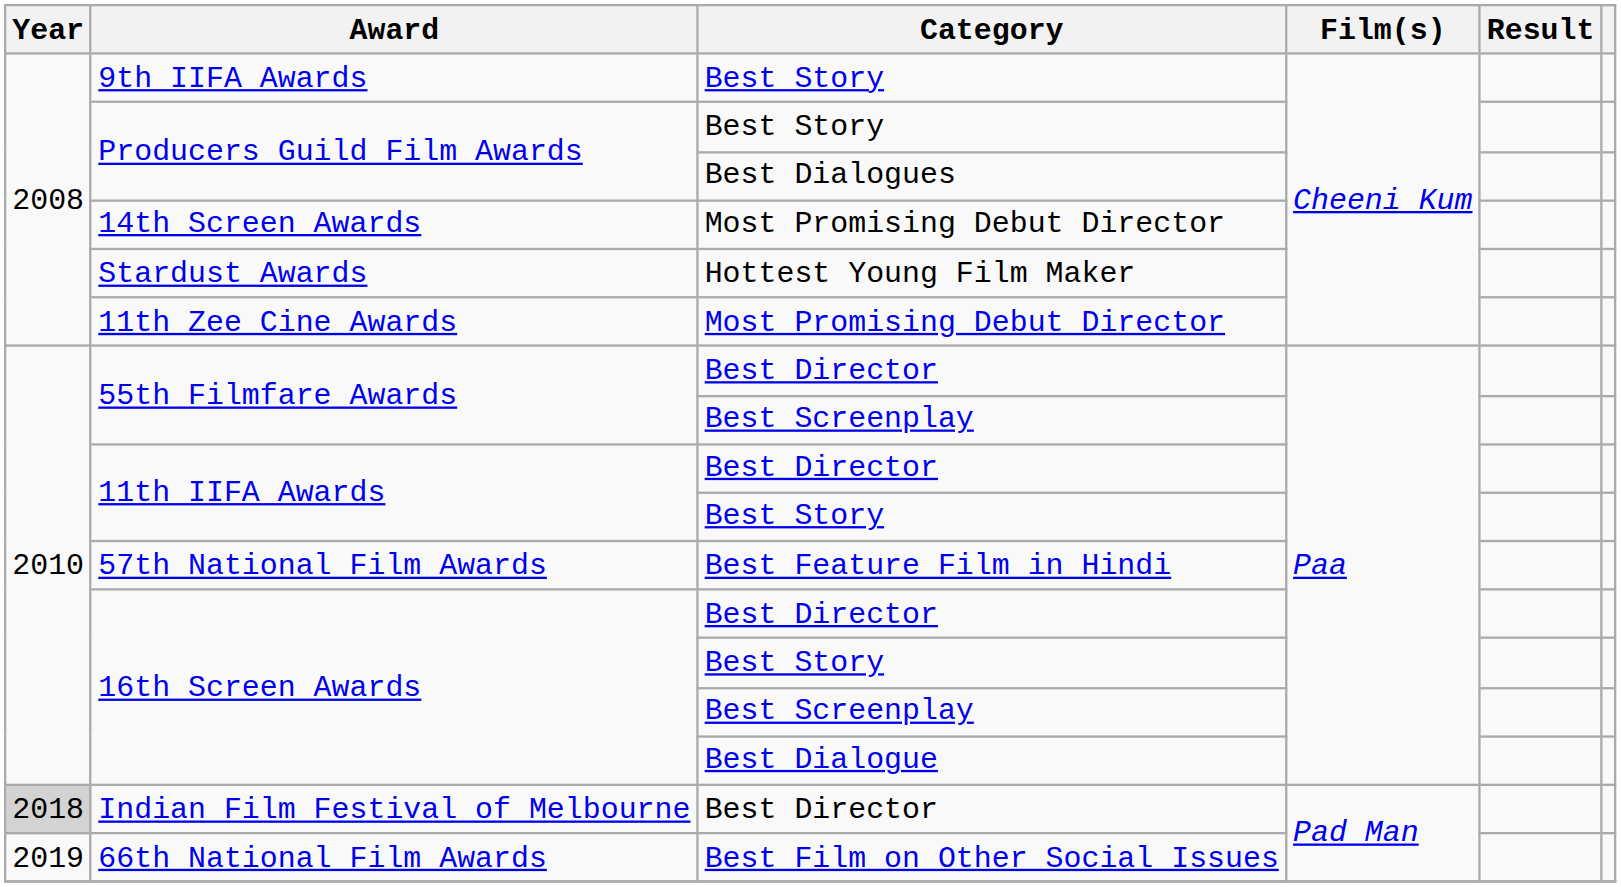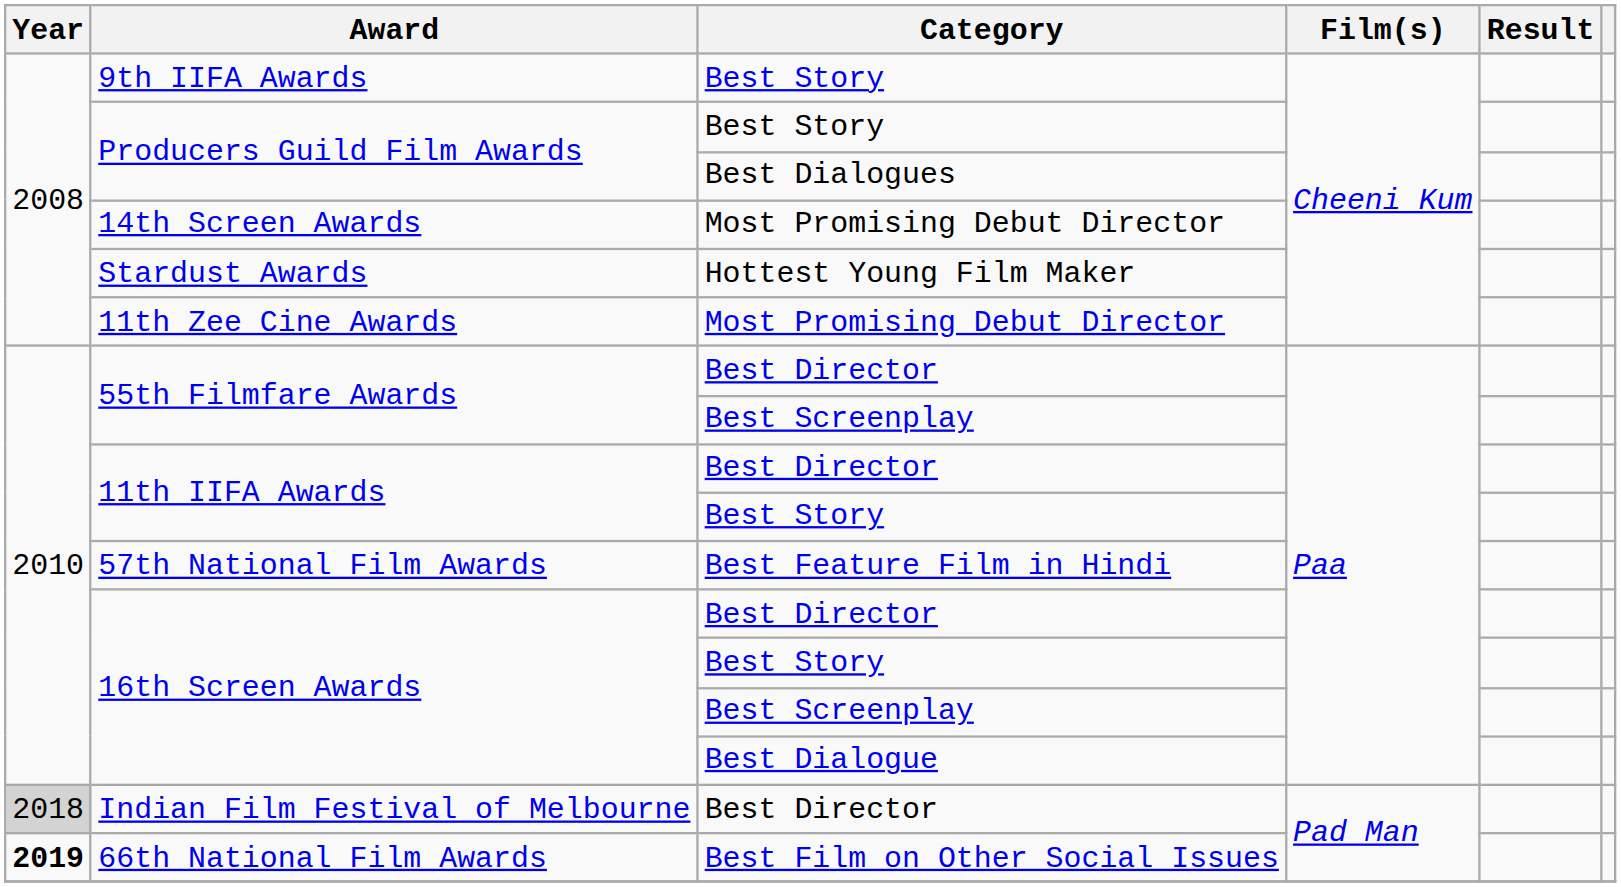(48, 858) normal -> (48, 858) bold
